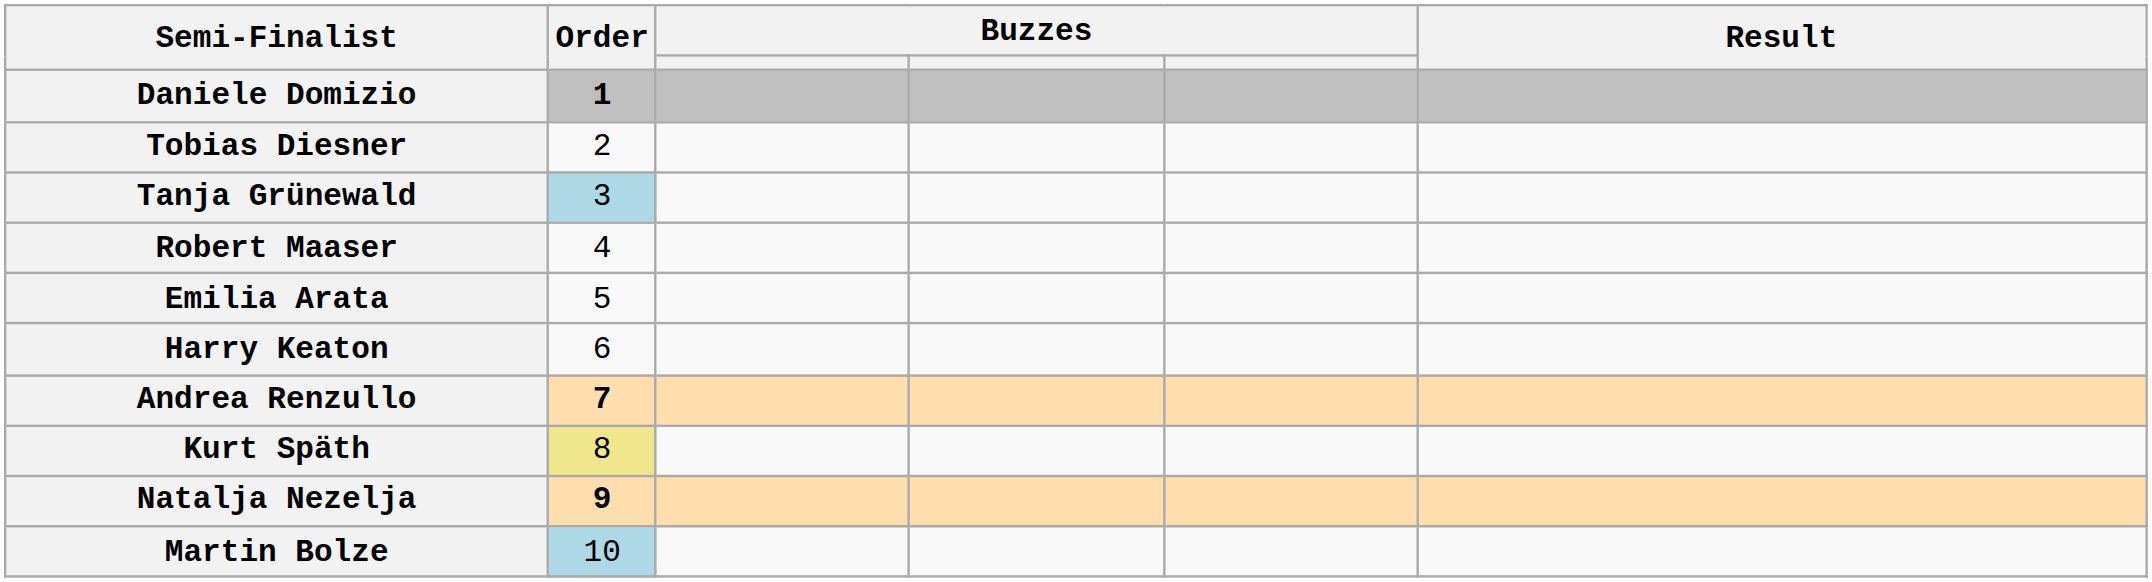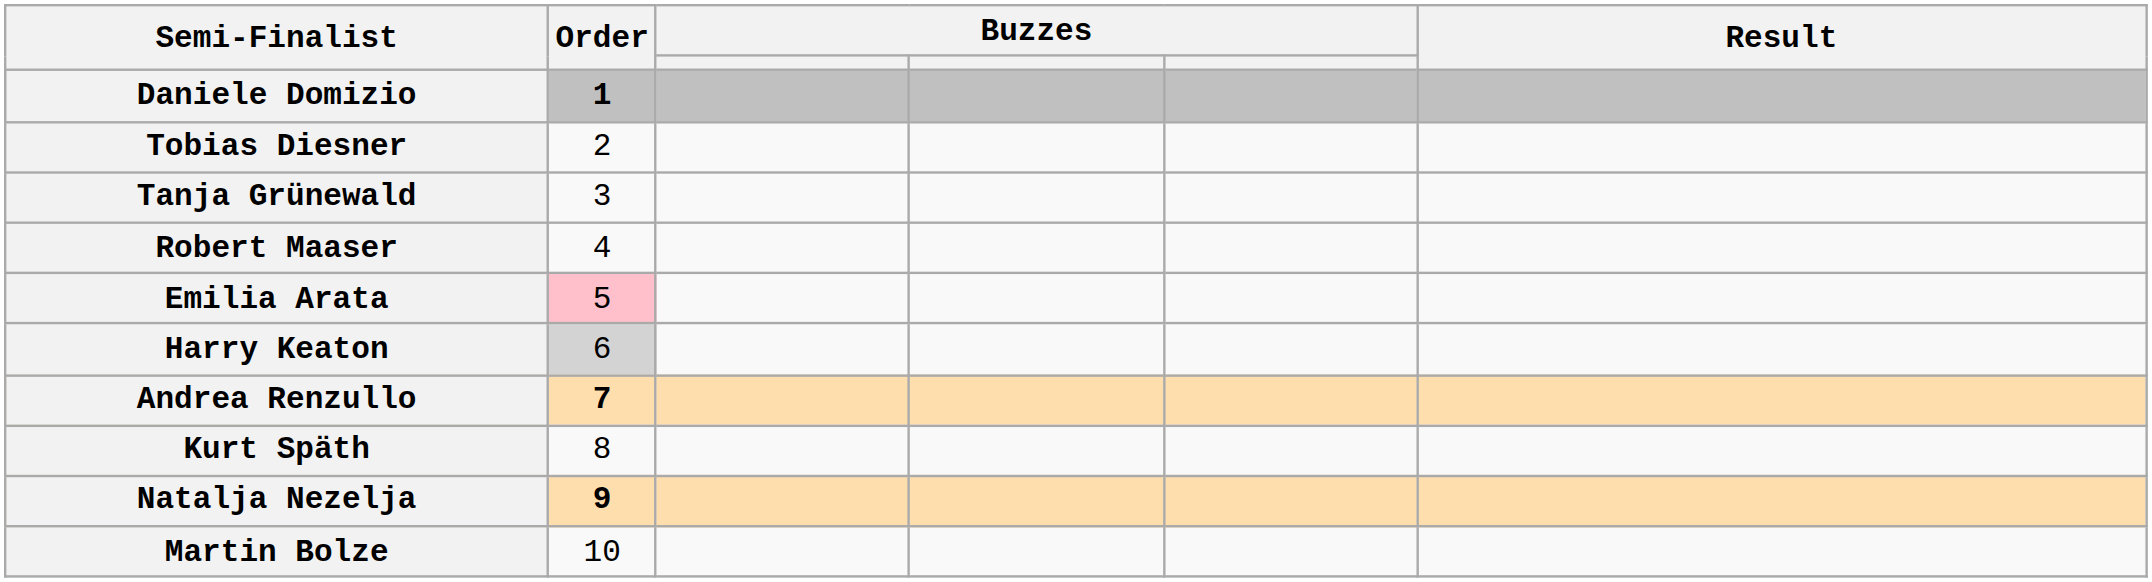(602, 197) lightblue background -> (602, 197) no background
(602, 298) no background -> (602, 298) pink background
(602, 349) no background -> (602, 349) lightgrey background
(602, 450) khaki background -> (602, 450) no background
(602, 552) lightblue background -> (602, 552) no background
